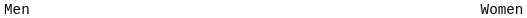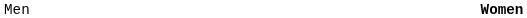(502, 10) normal -> (502, 10) bold
